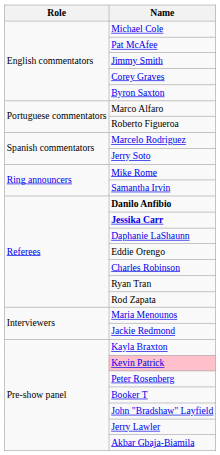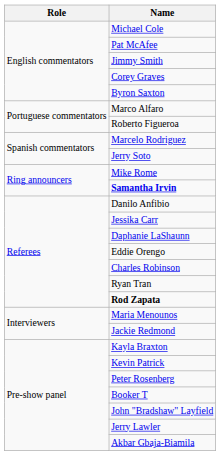(141, 188) normal -> (144, 188) bold
(141, 204) bold -> (140, 204) normal
(137, 220) bold -> (135, 220) normal
(134, 299) normal -> (136, 299) bold
(138, 363) pink background -> (138, 363) no background
